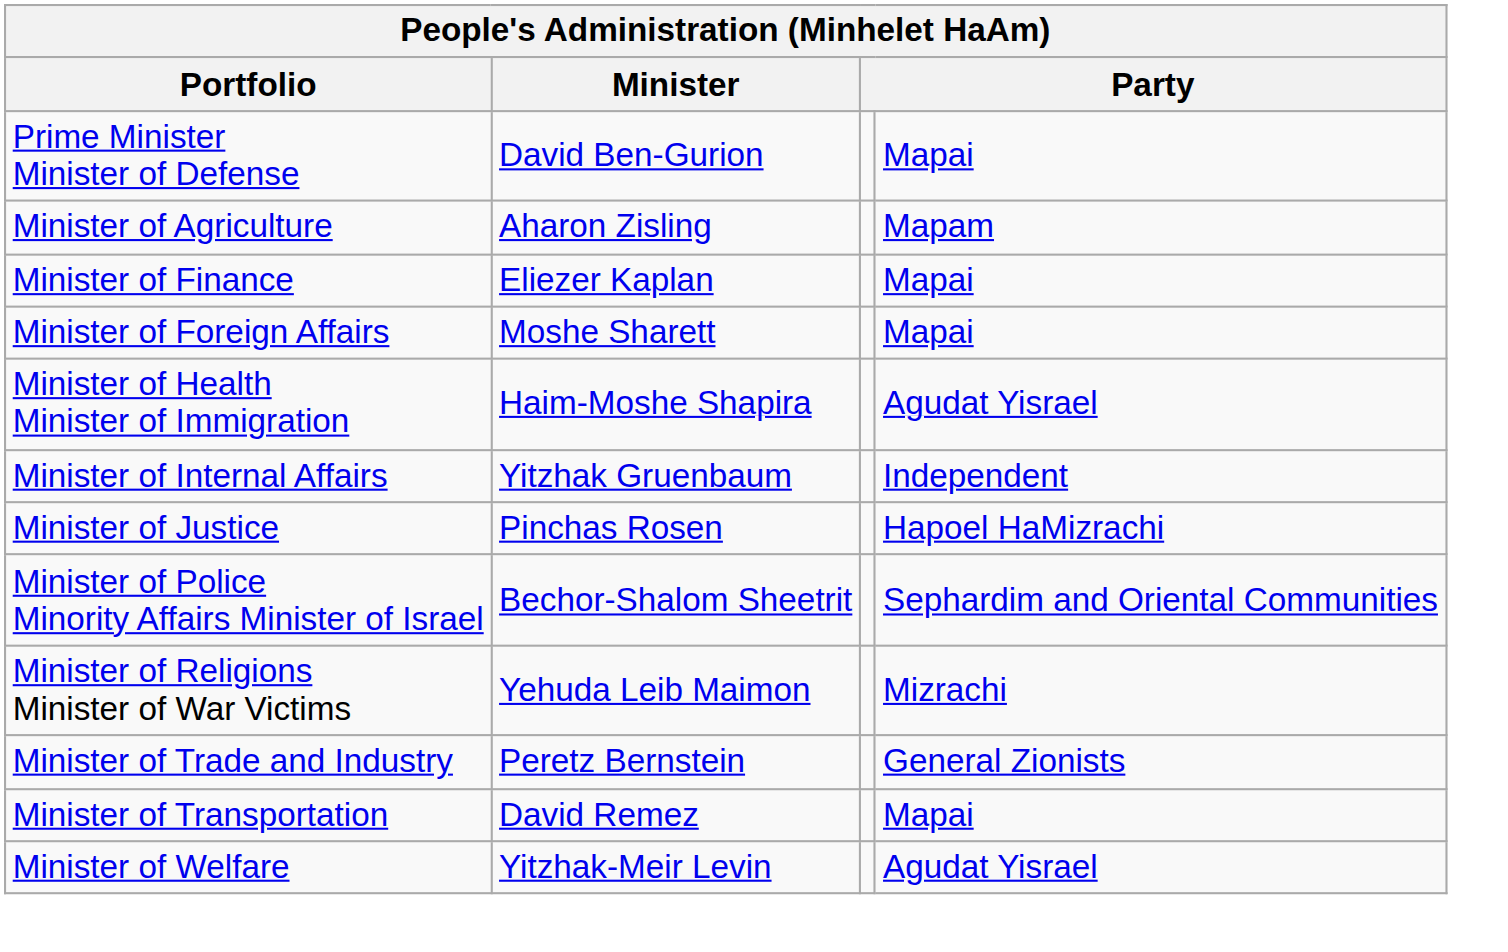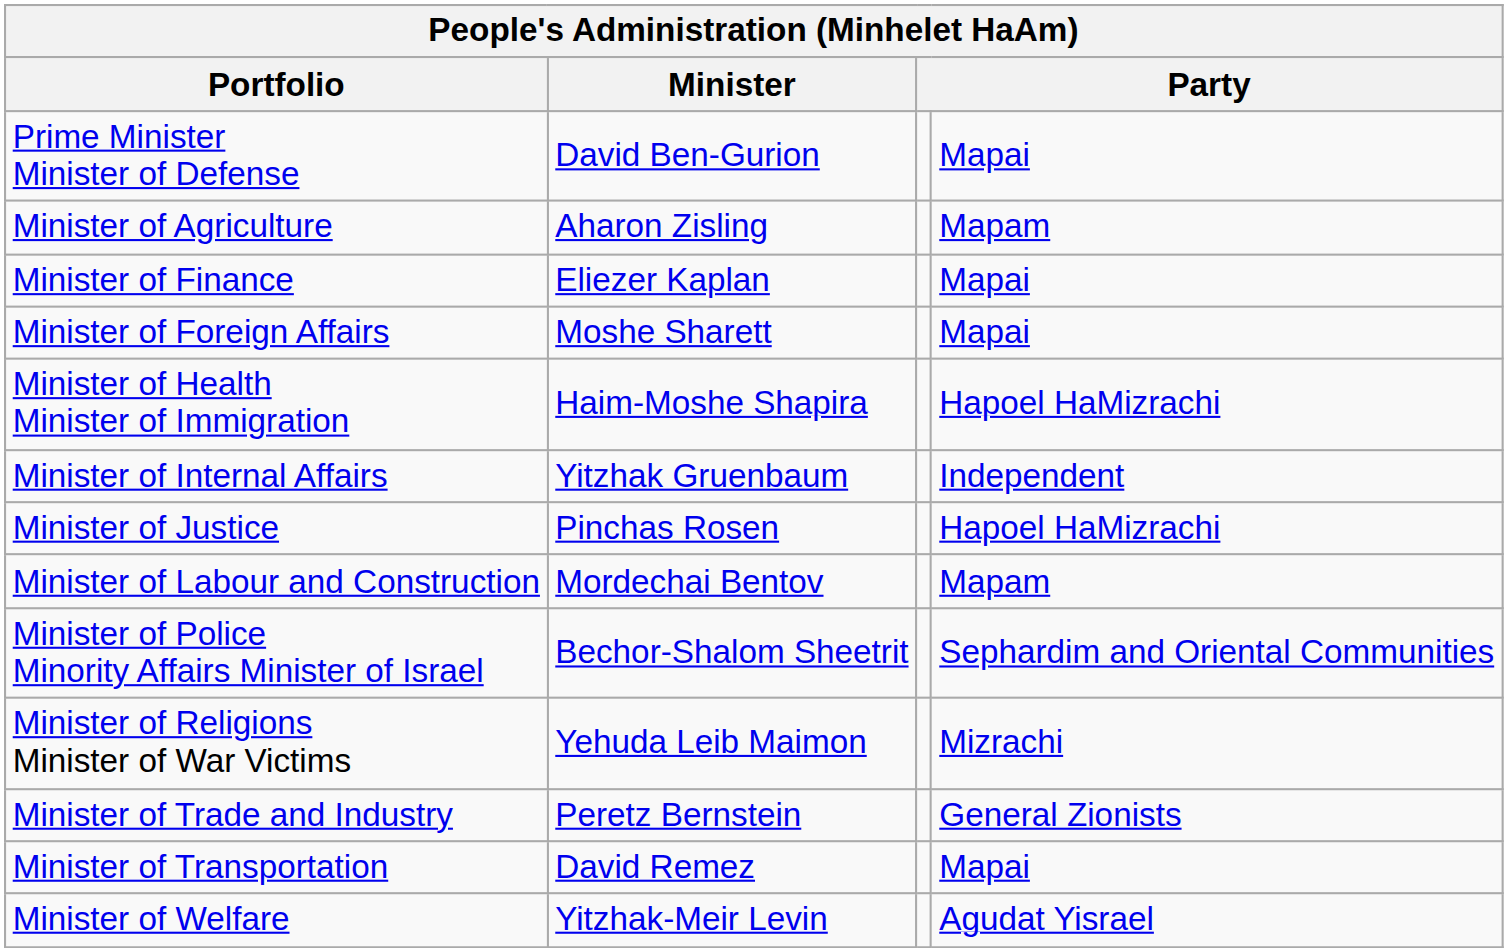(990, 403) Agudat Yisrael -> (1080, 403) Hapoel HaMizrachi
+ row: (276, 580)
